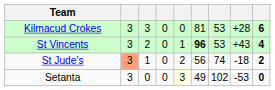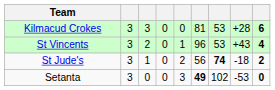(200, 45) bold -> (200, 45) normal
(130, 61) lightsalmon background -> (130, 61) no background
(220, 61) normal -> (220, 61) bold
(182, 77) lightyellow background -> (182, 77) no background
(200, 77) normal -> (200, 77) bold
